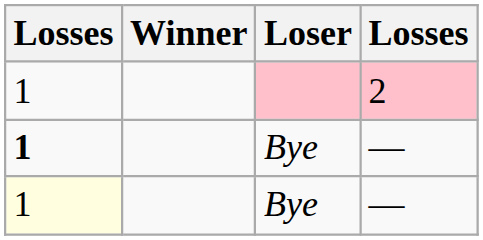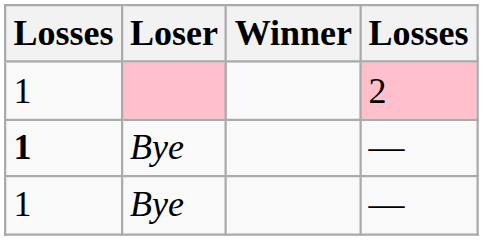columns swapped: (189, 33) <-> (308, 33)
(22, 204) lightyellow background -> (22, 204) no background
